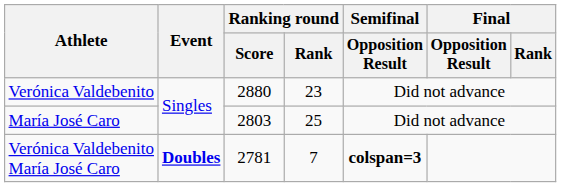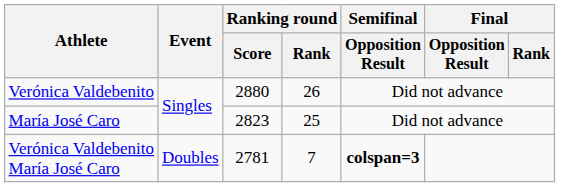(314, 92) 23 -> (312, 92) 26
(254, 120) 2803 -> (252, 120) 2823
(191, 158) bold -> (190, 158) normal
